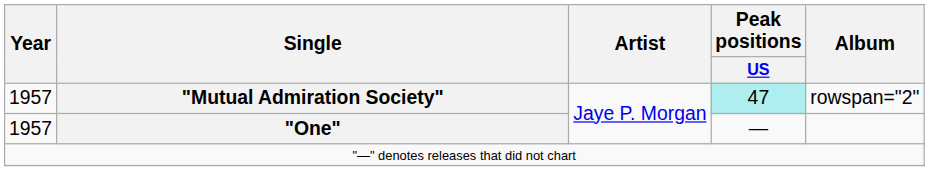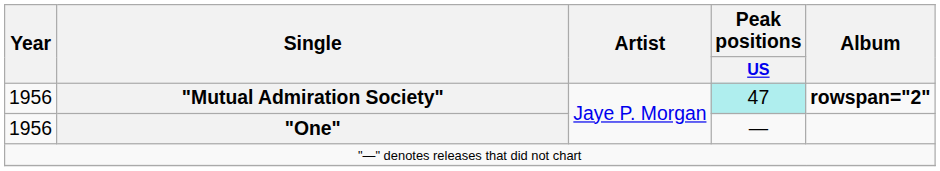(31, 98) 1957 -> (31, 98) 1956
(865, 98) normal -> (870, 98) bold
(31, 128) 1957 -> (31, 128) 1956
